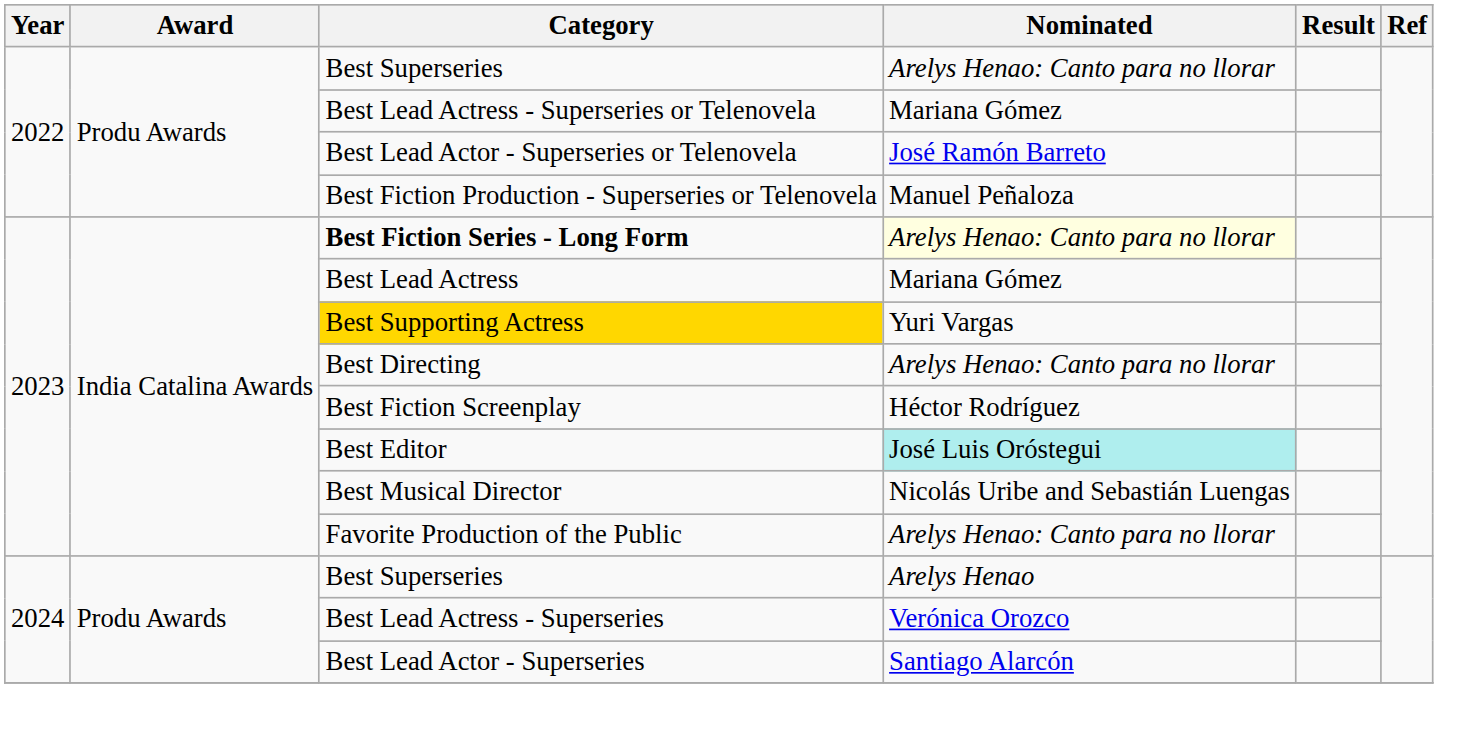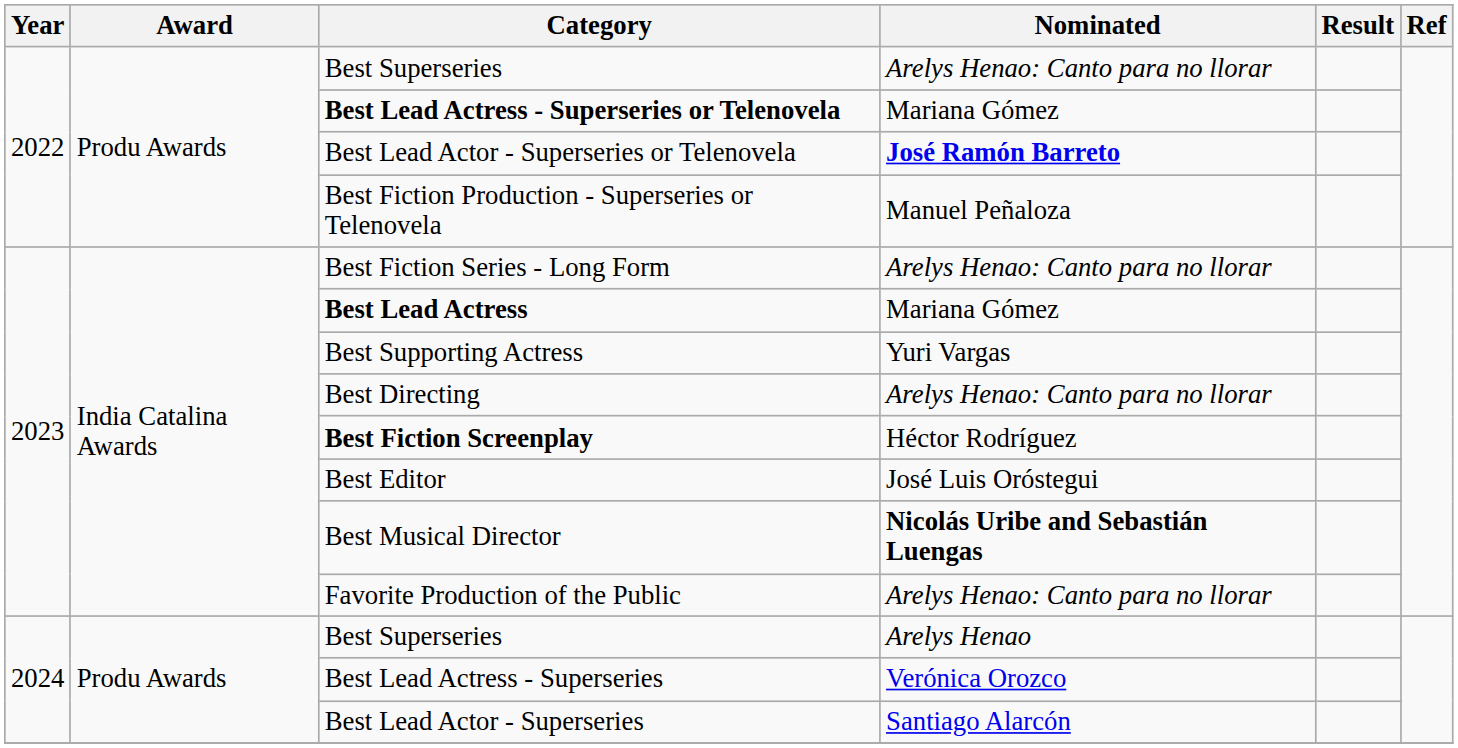(571, 110) normal -> (583, 110) bold
(997, 152) normal -> (1003, 152) bold
(507, 237) bold -> (497, 267) normal
(1082, 237) lightyellow background -> (1079, 267) no background
(422, 279) normal -> (426, 310) bold
(455, 322) gold background -> (454, 352) no background
(453, 407) normal -> (459, 437) bold
(995, 449) paleturquoise background -> (992, 479) no background
(1089, 491) normal -> (1047, 536) bold
